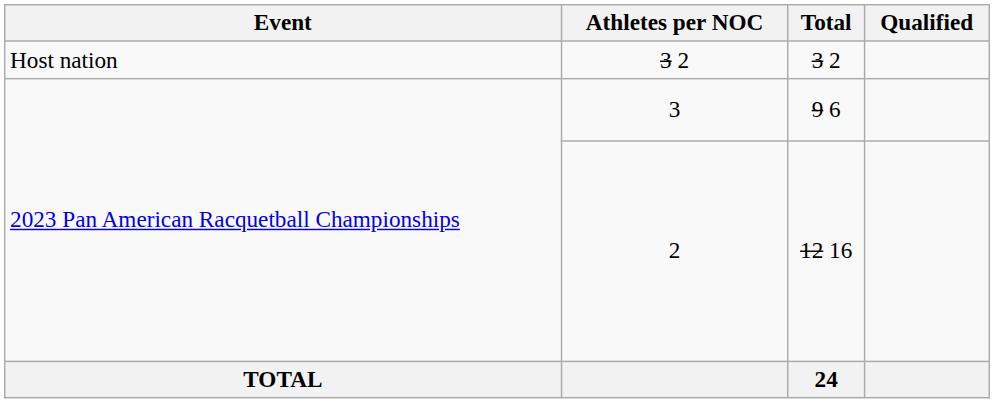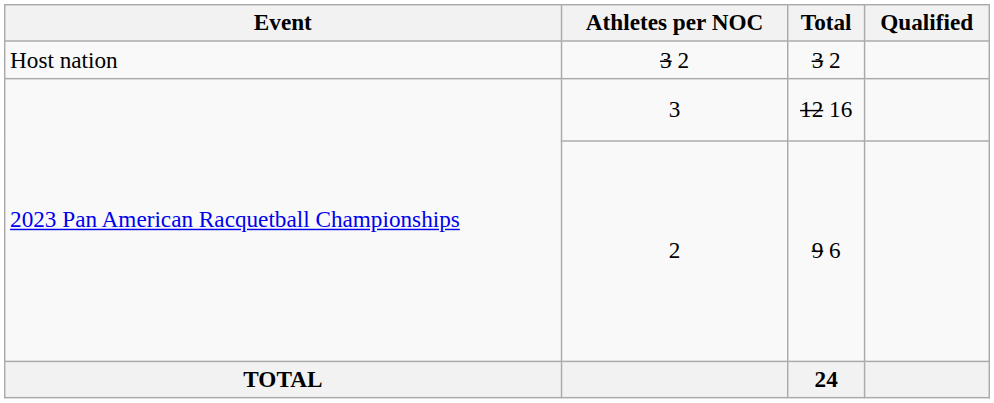(826, 109) 9 6 -> (826, 109) 12 16
(826, 250) 12 16 -> (826, 250) 9 6
